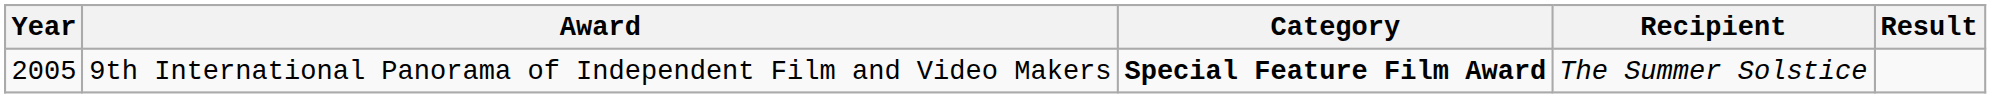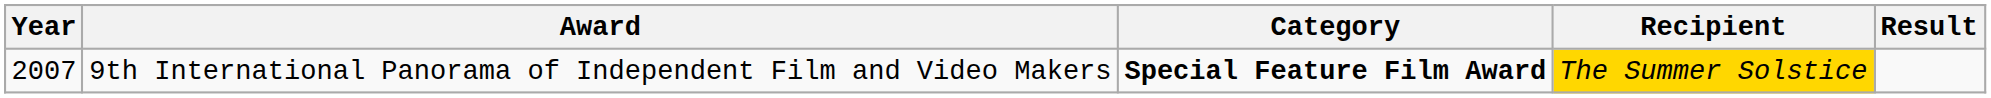(44, 71) 2005 -> (44, 71) 2007
(1713, 71) no background -> (1713, 71) gold background
